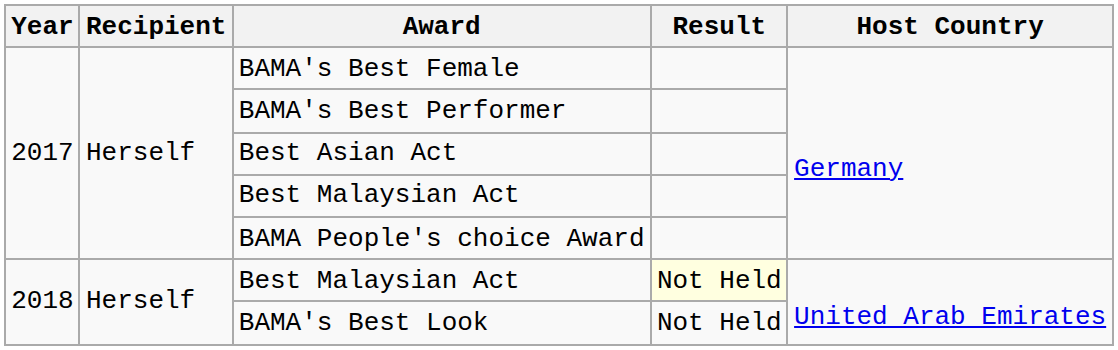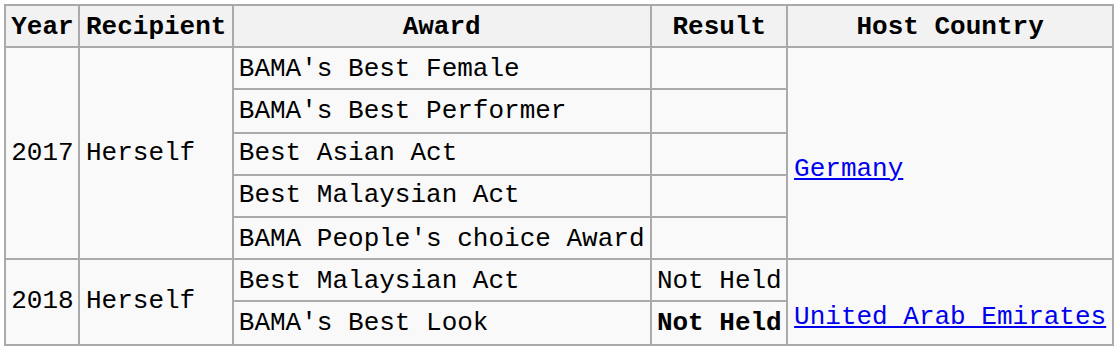(719, 280) lightyellow background -> (719, 280) no background
(719, 323) normal -> (719, 323) bold
